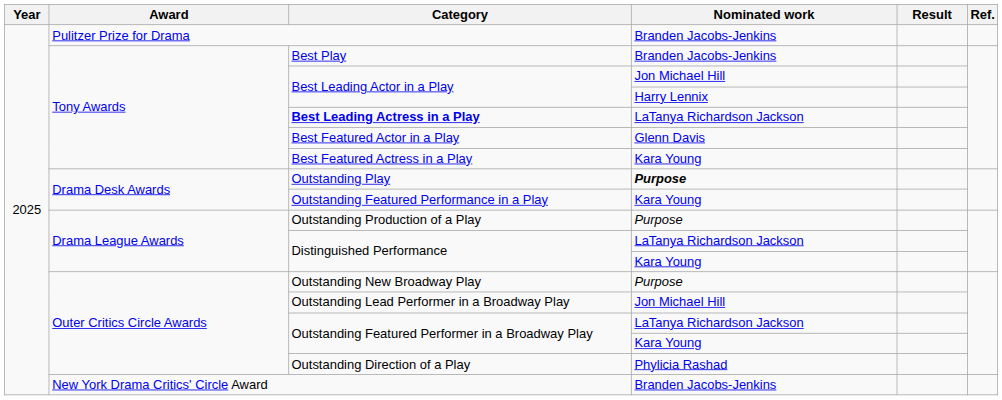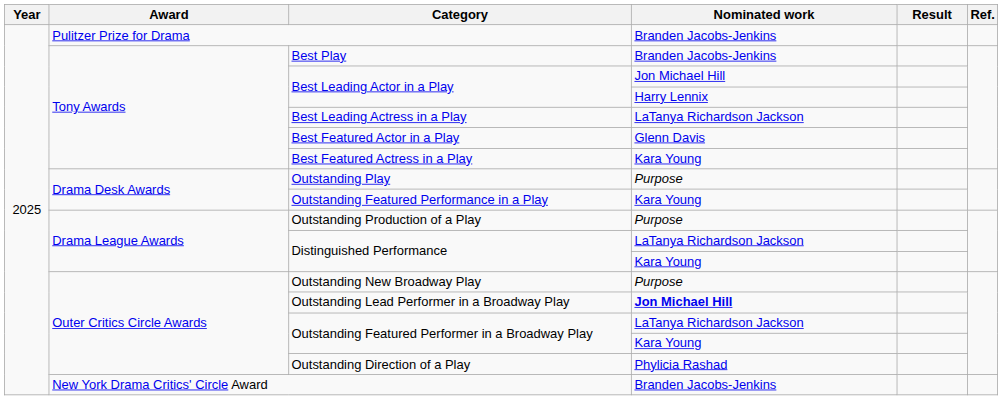(386, 117) bold -> (379, 117) normal
(660, 179) bold -> (659, 179) normal
(680, 302) normal -> (683, 302) bold
